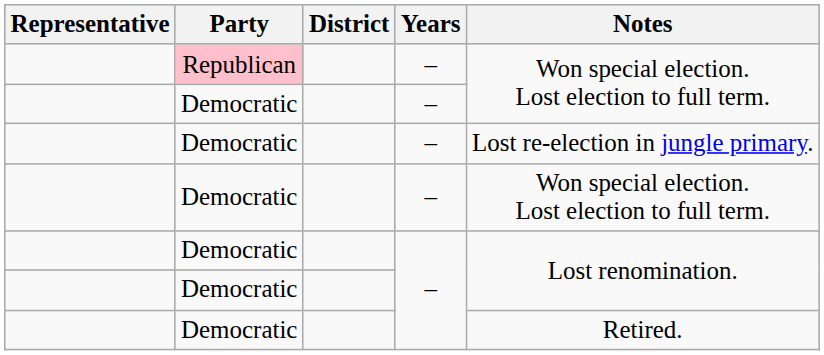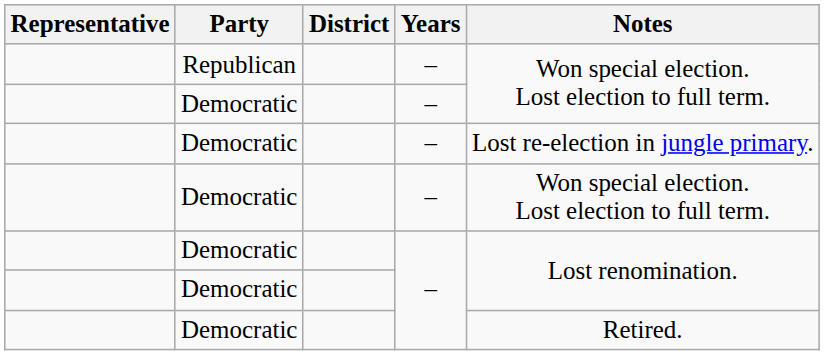(239, 63) pink background -> (239, 63) no background
